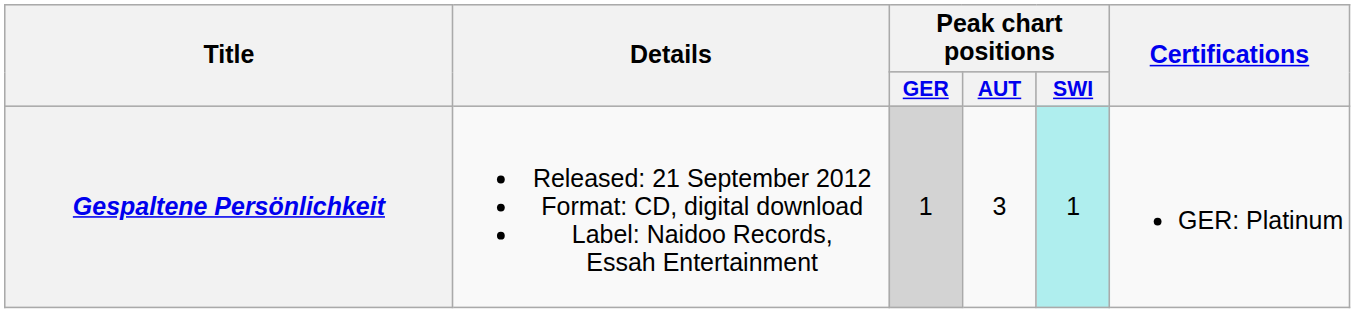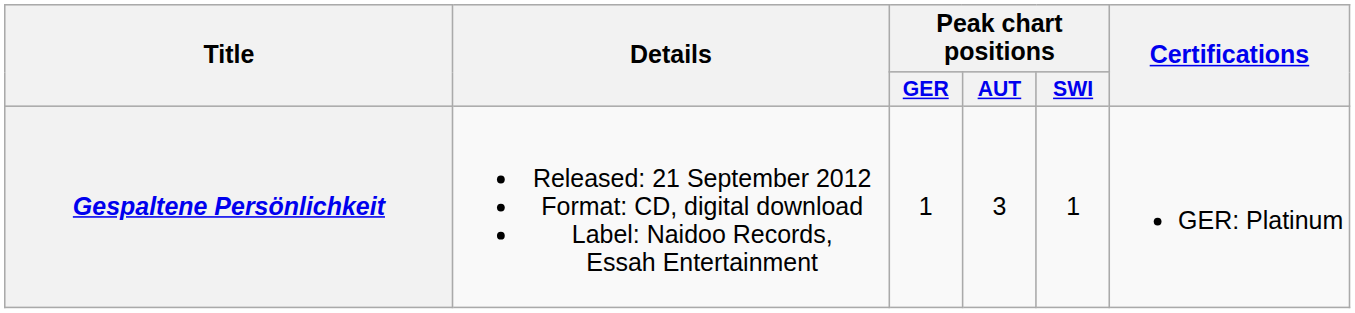(926, 206) lightgrey background -> (926, 206) no background
(1073, 206) paleturquoise background -> (1073, 206) no background
